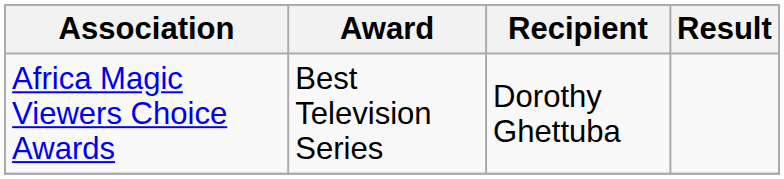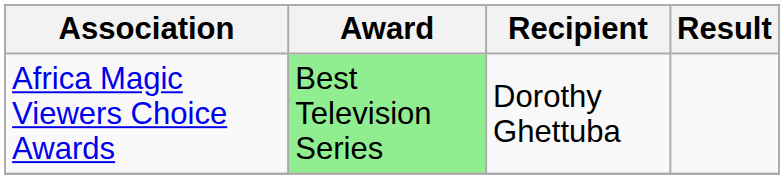(363, 113) no background -> (363, 113) lightgreen background
